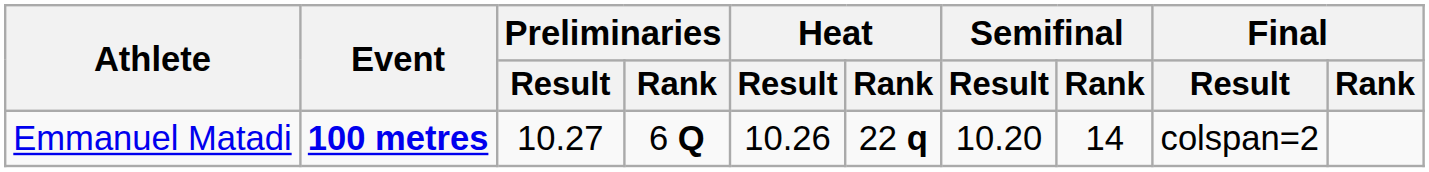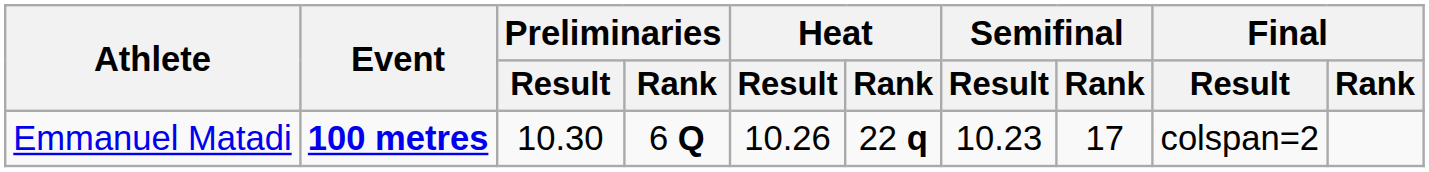(560, 139) 10.27 -> (560, 139) 10.30
(999, 139) 10.20 -> (999, 139) 10.23
(1105, 139) 14 -> (1105, 139) 17
